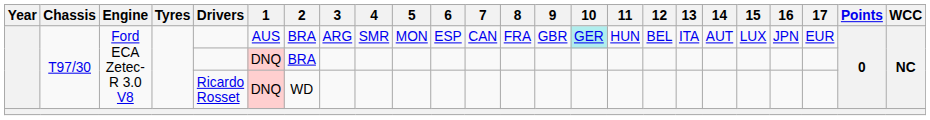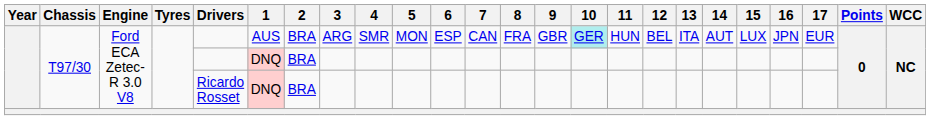(302, 89) WD -> (302, 89) BRA
